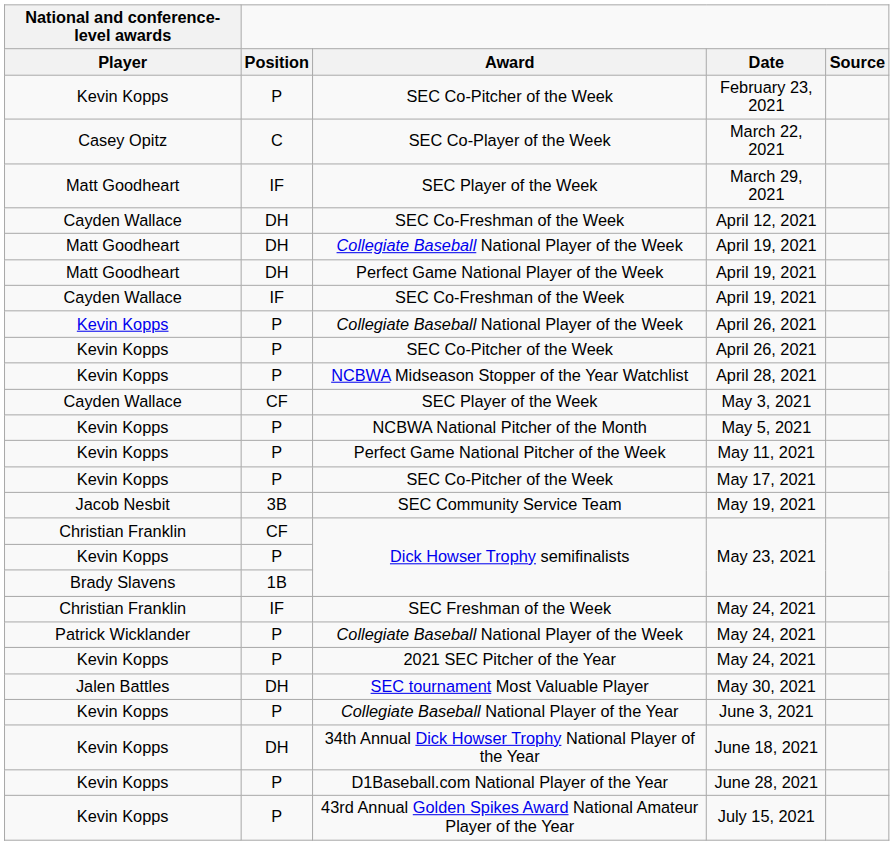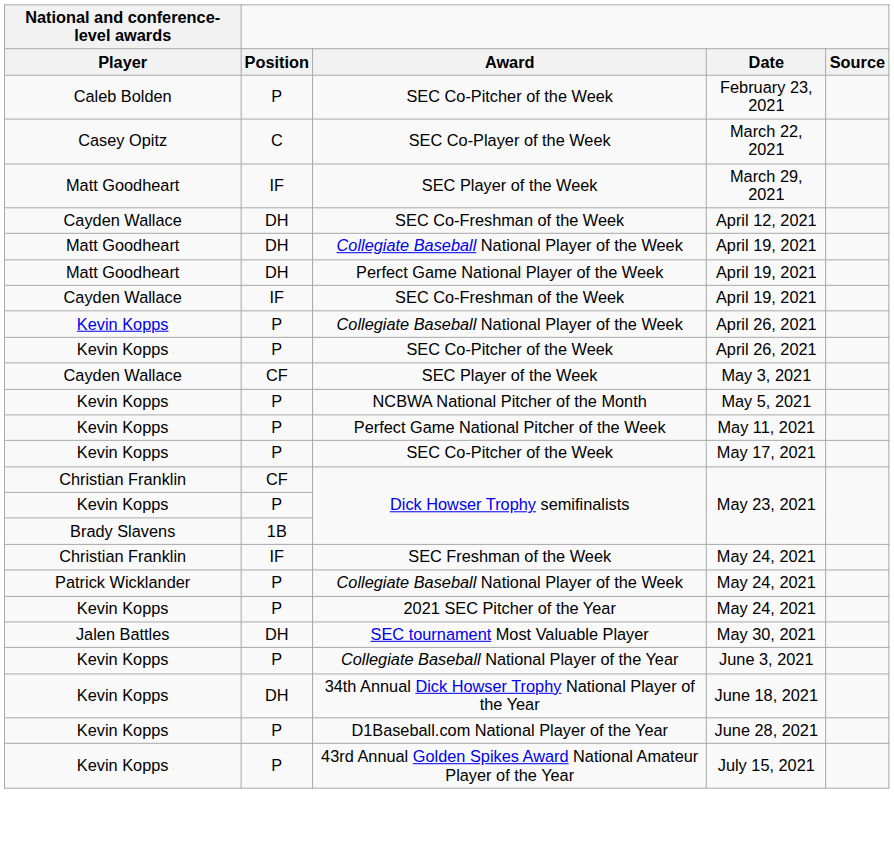(123, 97) Kevin Kopps -> (123, 97) Caleb Bolden
- row: (510, 375)
- row: (510, 505)
